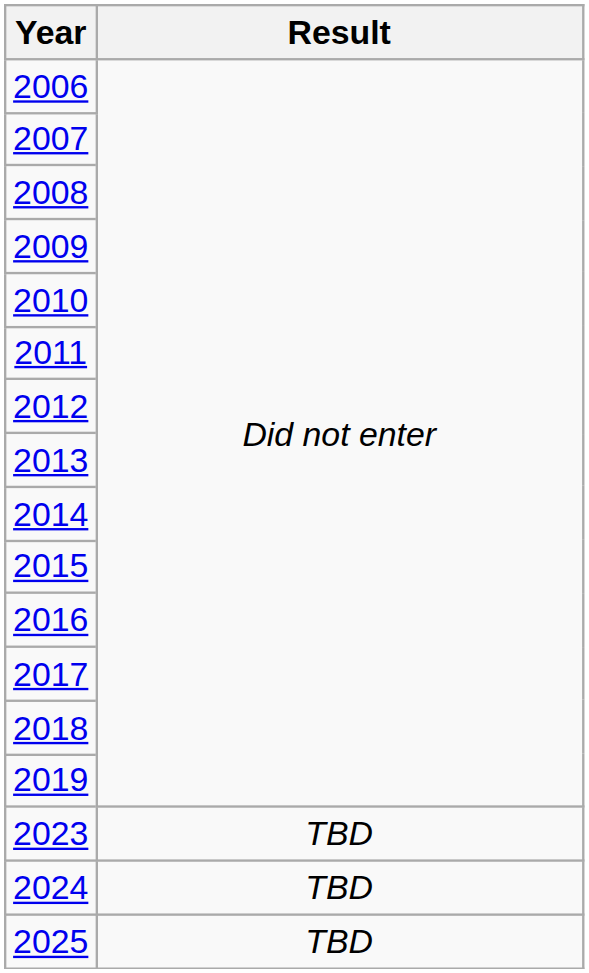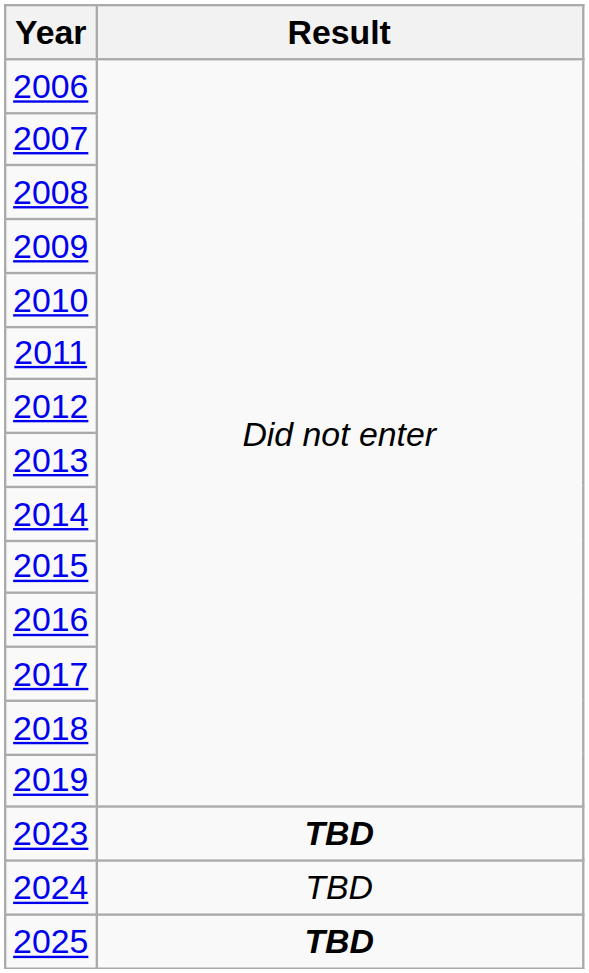(339, 834) normal -> (339, 834) bold
(339, 941) normal -> (339, 941) bold
